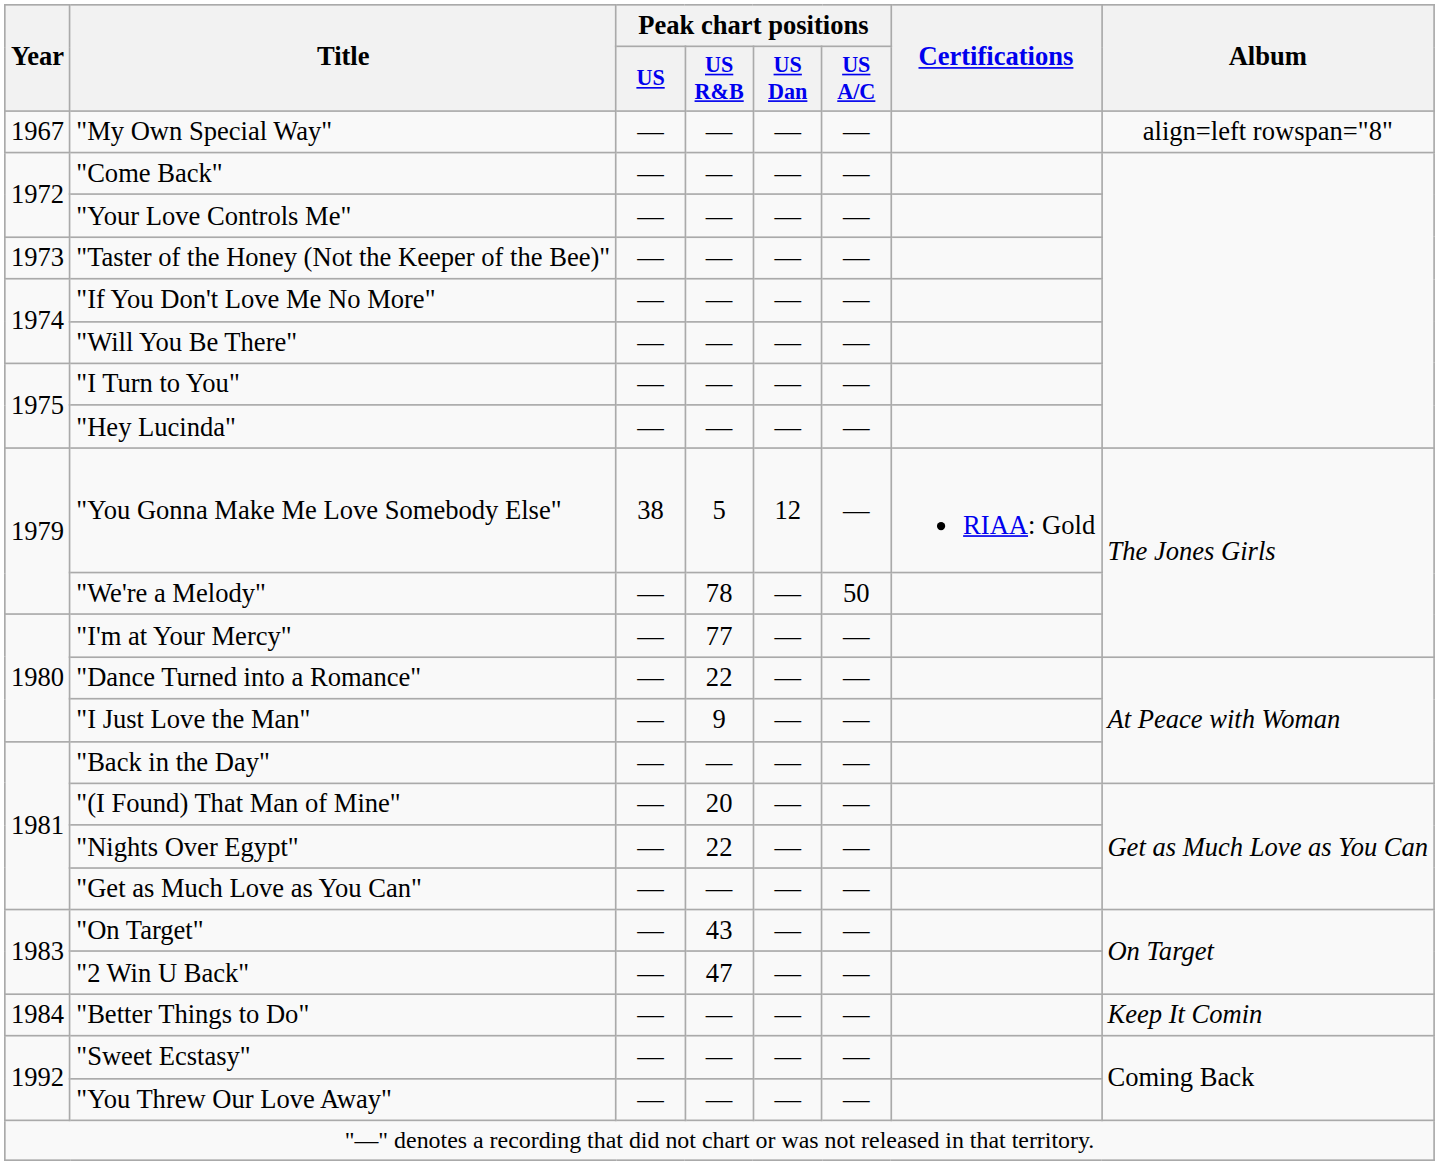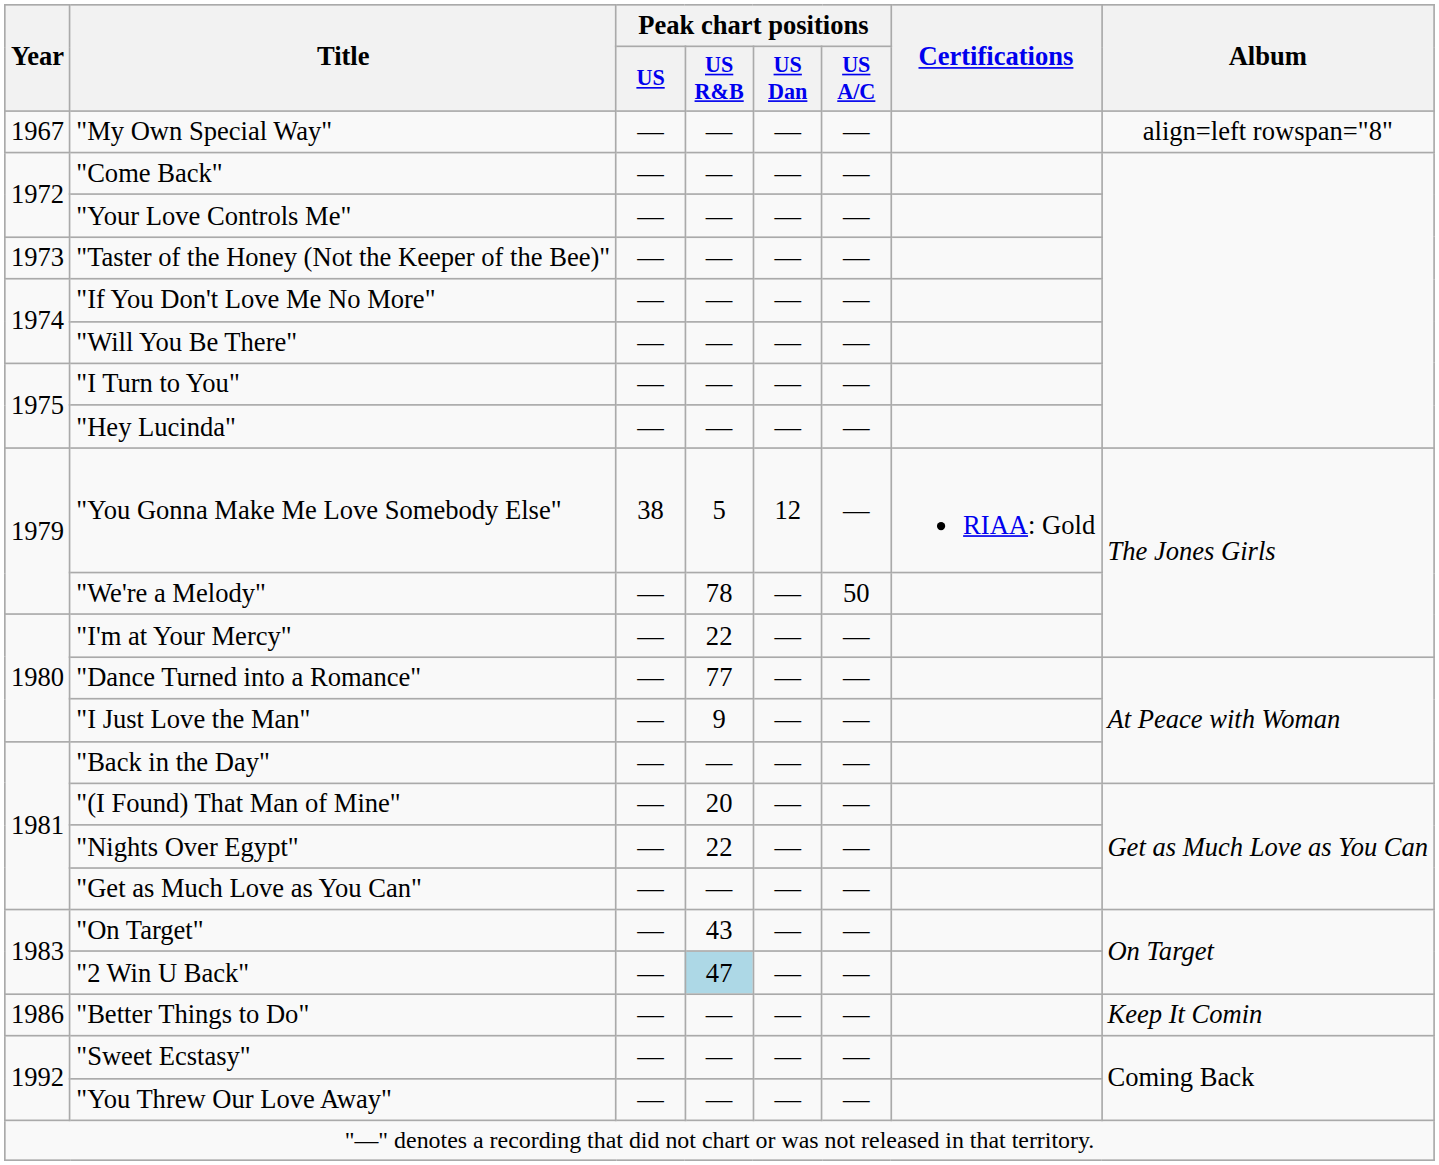(719, 635) 77 -> (719, 635) 22
(719, 677) 22 -> (719, 677) 77
(719, 972) no background -> (719, 972) lightblue background
(38, 1014) 1984 -> (38, 1014) 1986
